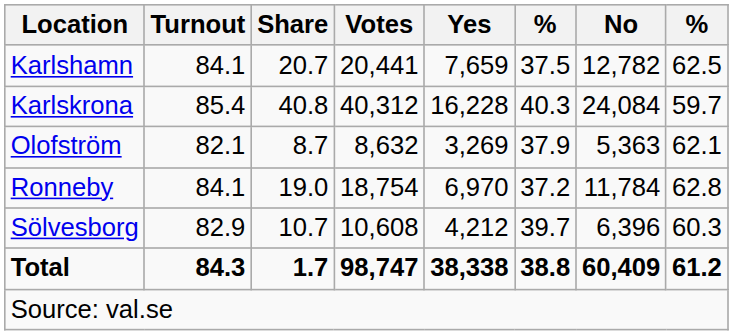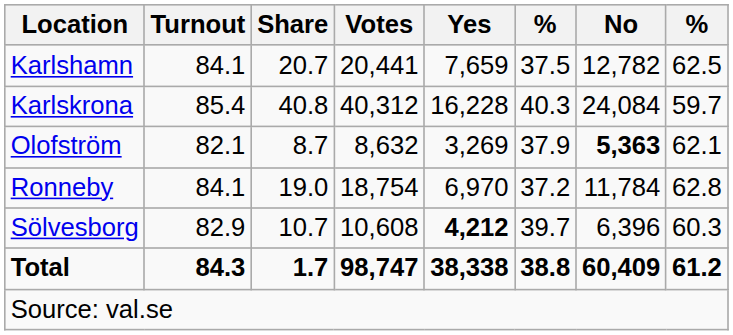(628, 146) normal -> (628, 146) bold
(476, 227) normal -> (476, 227) bold
